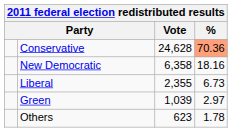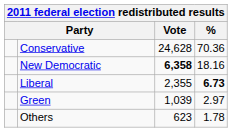(211, 48) lightsalmon background -> (211, 48) no background
(178, 65) normal -> (178, 65) bold
(214, 83) normal -> (214, 83) bold
